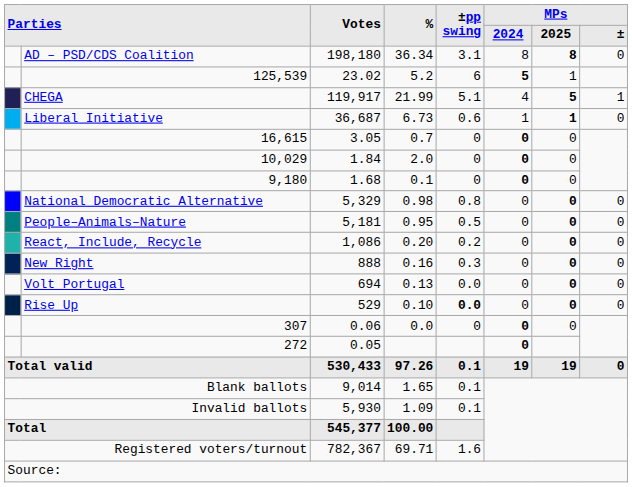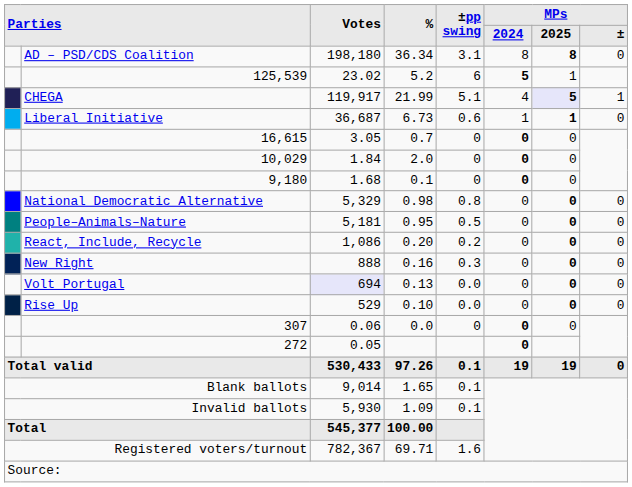(573, 98) no background -> (573, 98) lavender background
(369, 285) no background -> (369, 285) lavender background
(470, 306) bold -> (470, 306) normal
